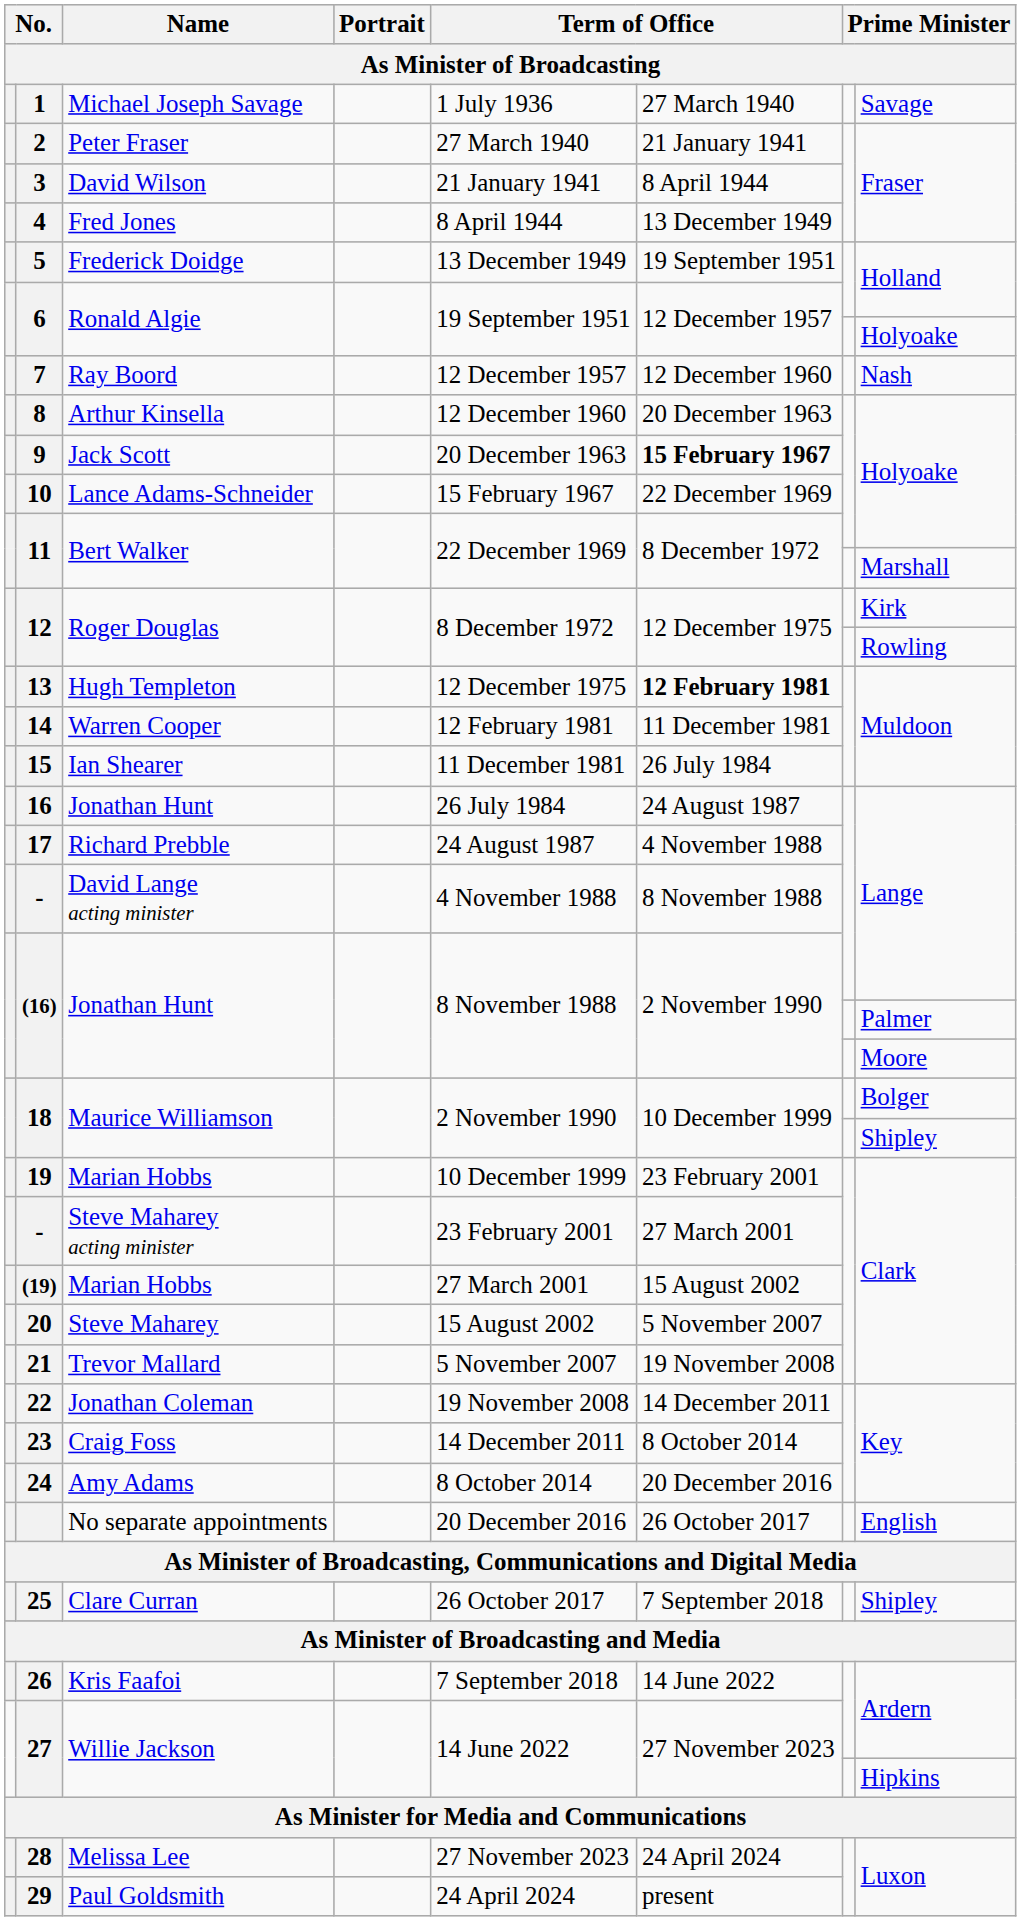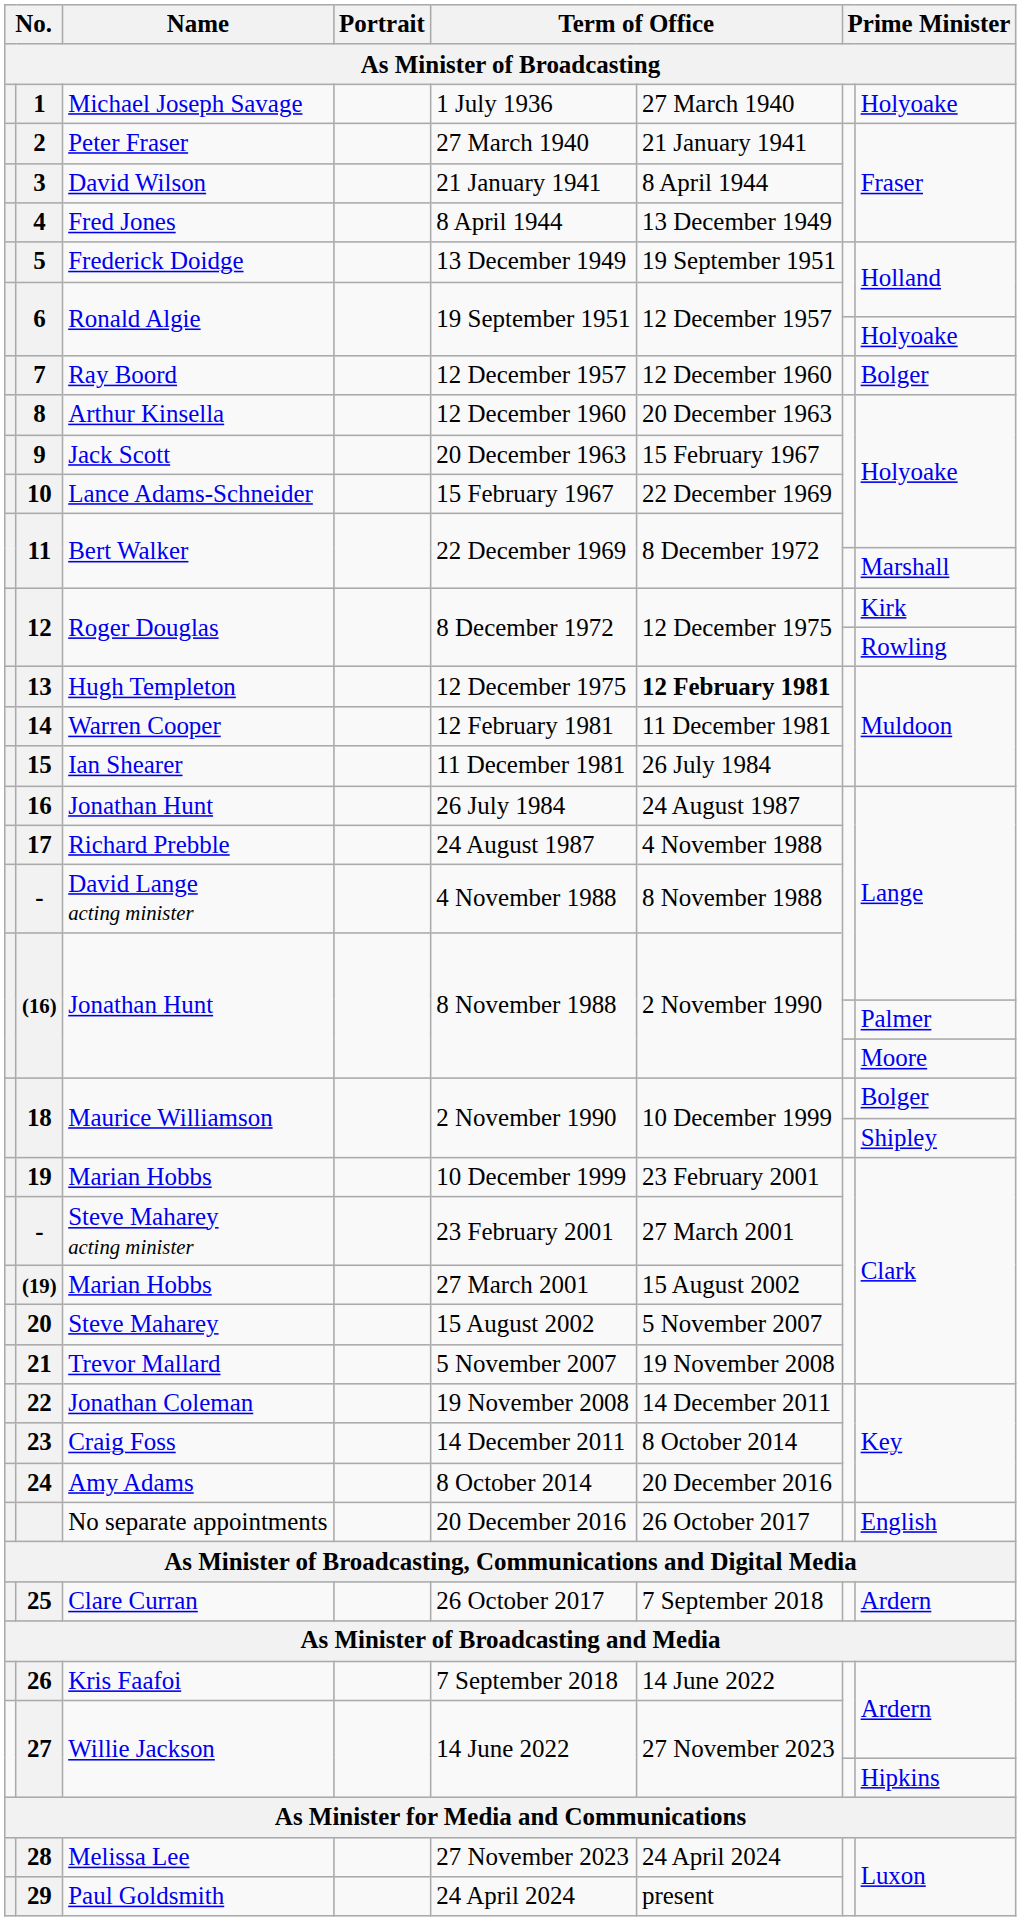(897, 103) Savage -> (909, 103) Holyoake
(886, 375) Nash -> (895, 375) Bolger
(736, 454) bold -> (731, 454) normal
(899, 1601) Shipley -> (896, 1601) Ardern
